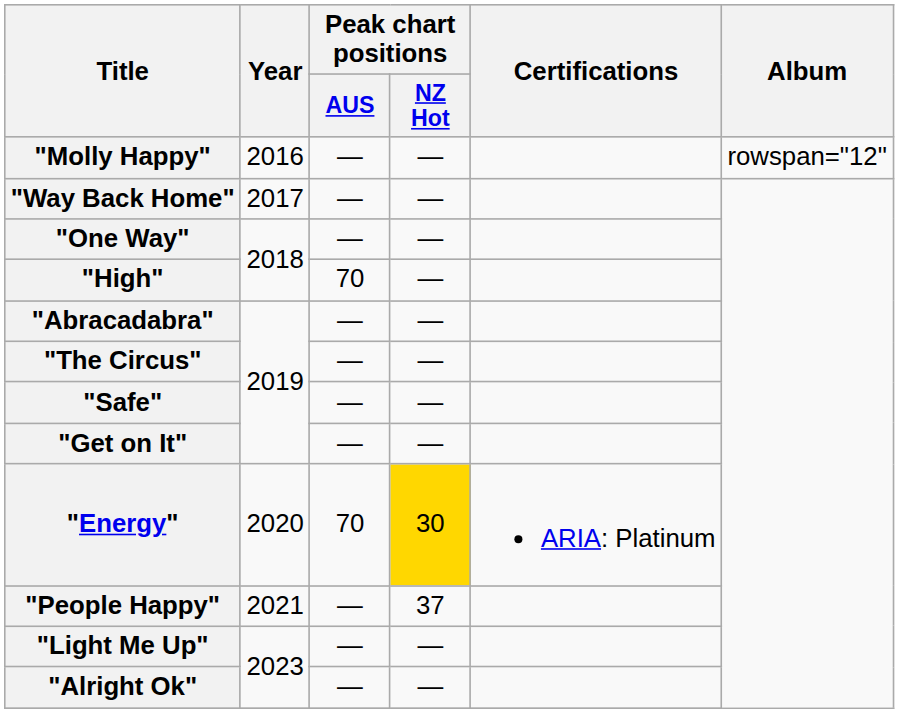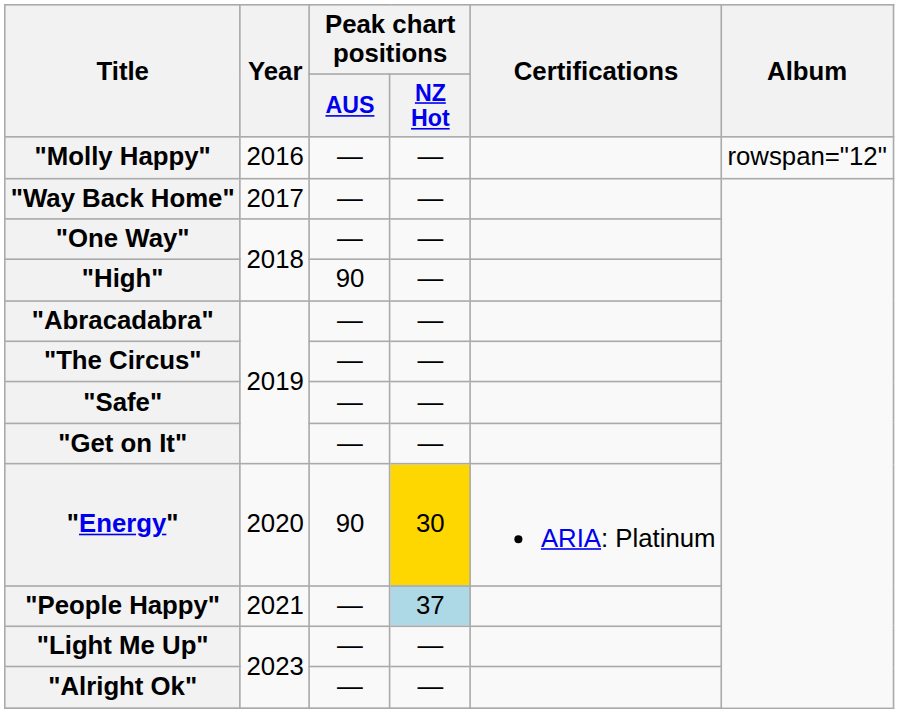(350, 279) 70 -> (350, 279) 90
(350, 524) 70 -> (350, 524) 90
(430, 605) no background -> (430, 605) lightblue background
